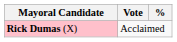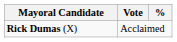(42, 28) pink background -> (42, 28) no background
